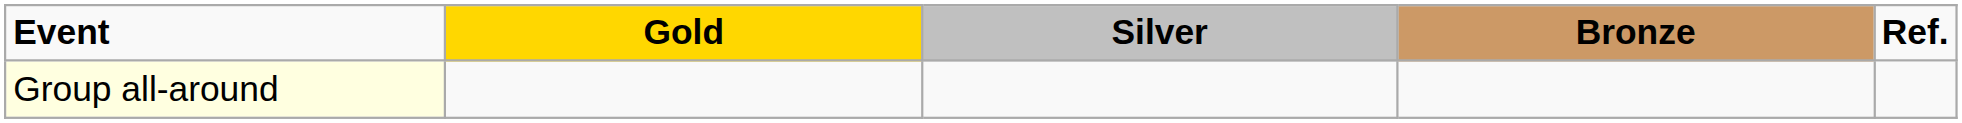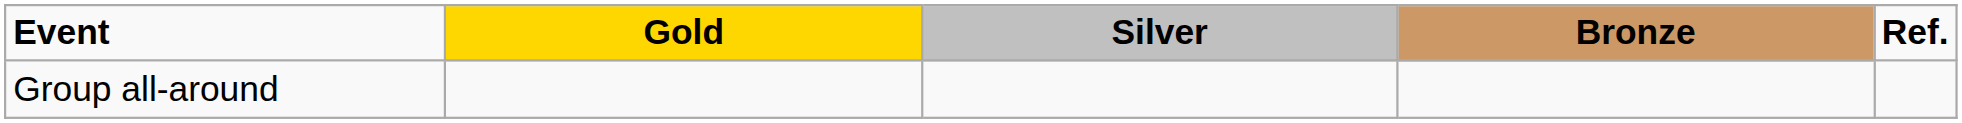(146, 88) lightyellow background -> (146, 88) no background
